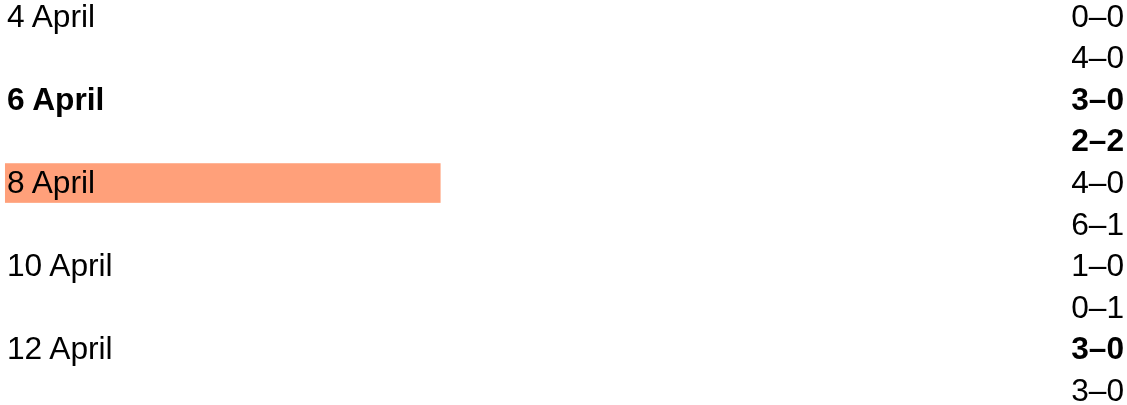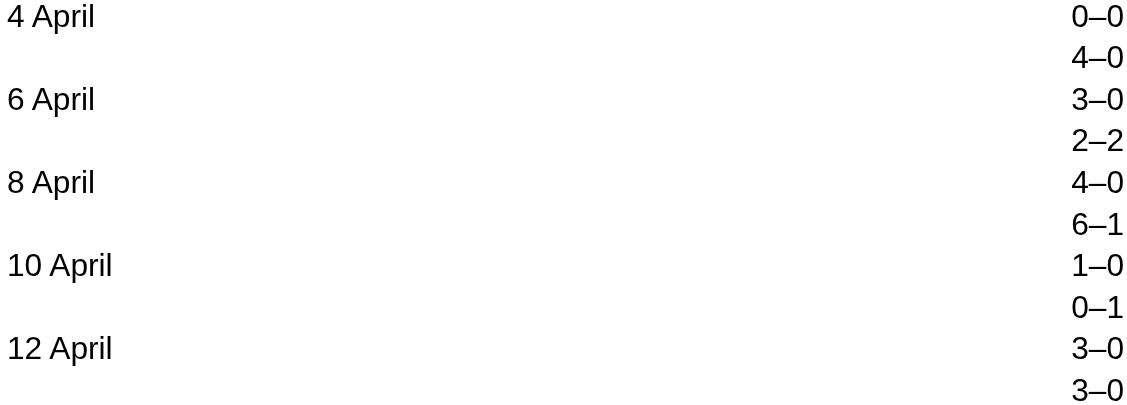(56, 99) bold -> (51, 99) normal
(1098, 99) bold -> (1098, 99) normal
(1098, 140) bold -> (1098, 140) normal
(51, 182) lightsalmon background -> (51, 182) no background
(1098, 348) bold -> (1098, 348) normal
